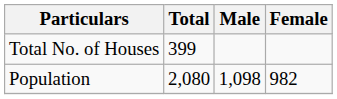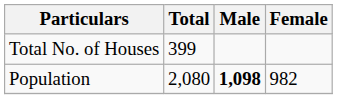(240, 78) normal -> (240, 78) bold
